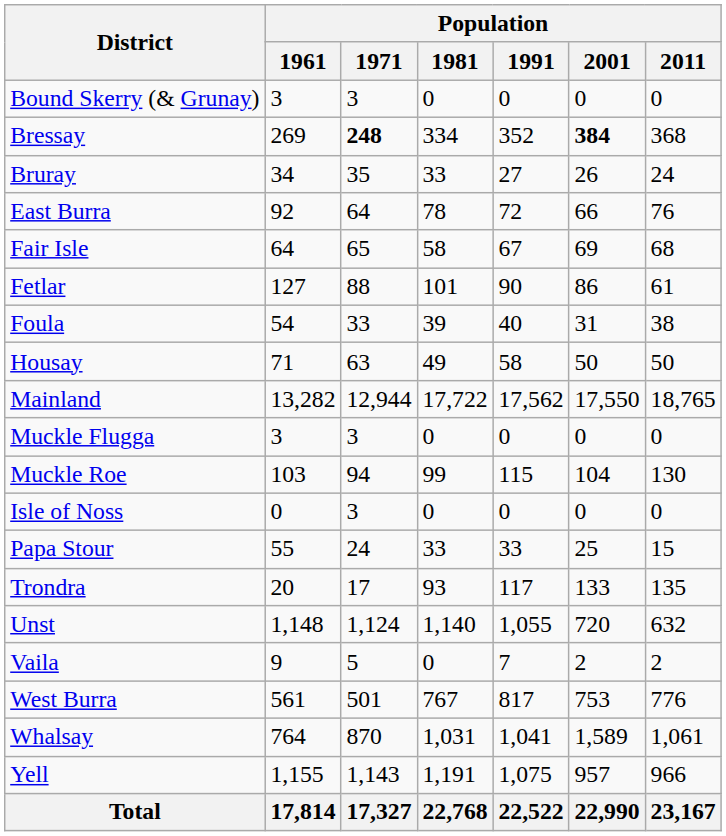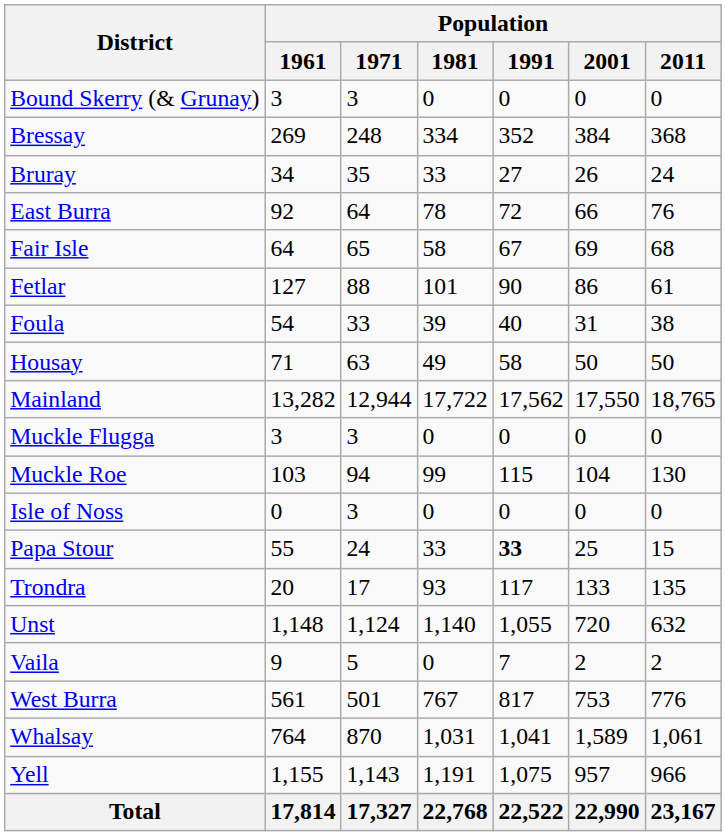(364, 135) bold -> (364, 135) normal
(592, 135) bold -> (592, 135) normal
(510, 549) normal -> (510, 549) bold
